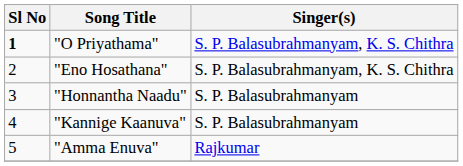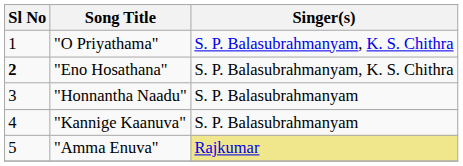(12, 43) bold -> (12, 43) normal
(12, 69) normal -> (12, 69) bold
(227, 148) no background -> (227, 148) khaki background
